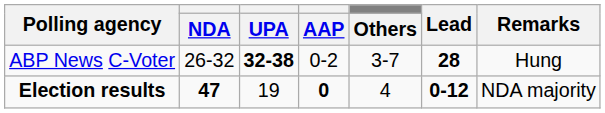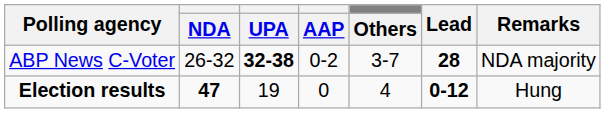(538, 60) Hung -> (539, 60) NDA majority
(324, 91) bold -> (324, 91) normal
(539, 91) NDA majority -> (538, 91) Hung
